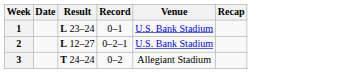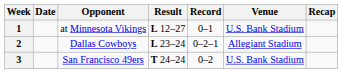+ column: (103, 12)
(77, 28) L 23–24 -> (168, 28) L 12–27
(77, 44) L 12–27 -> (168, 44) L 23–24
(174, 44) U.S. Bank Stadium -> (265, 44) Allegiant Stadium
(174, 60) Allegiant Stadium -> (265, 60) U.S. Bank Stadium
